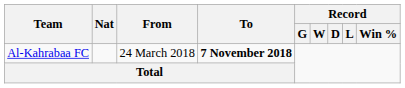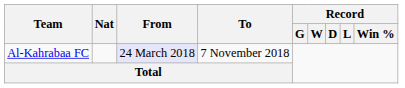(157, 53) no background -> (157, 53) lavender background
(246, 53) bold -> (245, 53) normal
